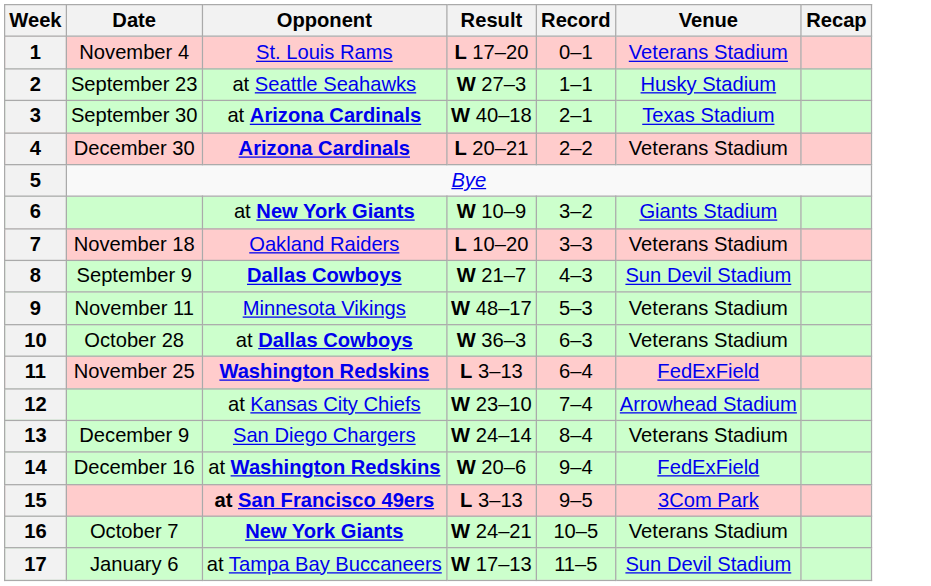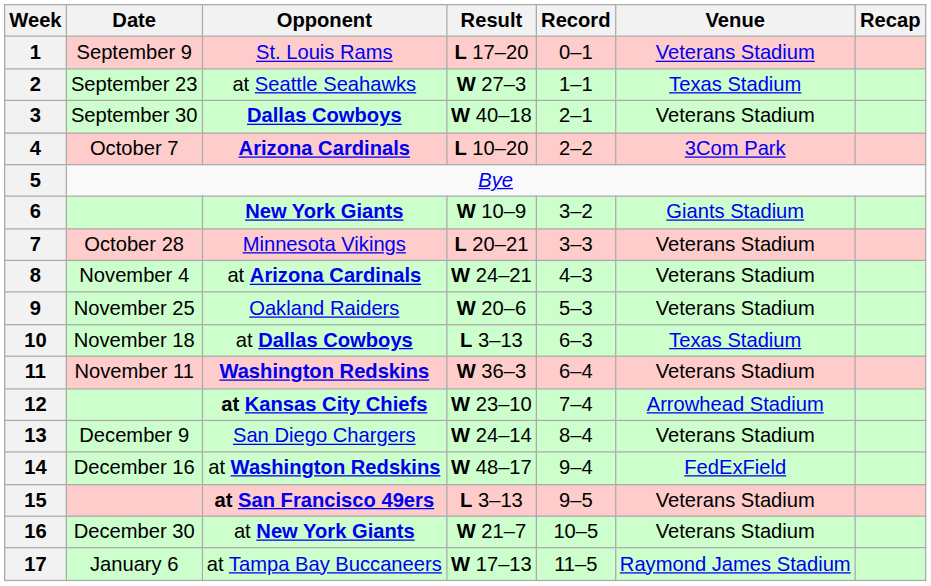(134, 52) November 4 -> (134, 52) September 9
(708, 84) Husky Stadium -> (735, 84) Texas Stadium
(324, 116) at Arizona Cardinals -> (324, 116) Dallas Cowboys
(708, 116) Texas Stadium -> (735, 116) Veterans Stadium
(134, 148) December 30 -> (134, 148) October 7
(491, 148) L 20–21 -> (491, 148) L 10–20
(708, 148) Veterans Stadium -> (735, 148) 3Com Park
(324, 212) at New York Giants -> (324, 212) New York Giants
(134, 244) November 18 -> (134, 244) October 28
(324, 244) Oakland Raiders -> (324, 244) Minnesota Vikings
(491, 244) L 10–20 -> (491, 244) L 20–21
(134, 276) September 9 -> (134, 276) November 4
(324, 276) Dallas Cowboys -> (324, 276) at Arizona Cardinals
(491, 276) W 21–7 -> (491, 276) W 24–21
(708, 276) Sun Devil Stadium -> (735, 276) Veterans Stadium
(134, 308) November 11 -> (134, 308) November 25
(324, 308) Minnesota Vikings -> (324, 308) Oakland Raiders
(491, 308) W 48–17 -> (491, 308) W 20–6
(134, 340) October 28 -> (134, 340) November 18
(491, 340) W 36–3 -> (491, 340) L 3–13
(708, 340) Veterans Stadium -> (735, 340) Texas Stadium
(134, 372) November 25 -> (134, 372) November 11
(491, 372) L 3–13 -> (491, 372) W 36–3
(708, 372) FedExField -> (735, 372) Veterans Stadium
(324, 404) normal -> (324, 404) bold
(491, 468) W 20–6 -> (491, 468) W 48–17
(708, 500) 3Com Park -> (735, 500) Veterans Stadium
(134, 532) October 7 -> (134, 532) December 30
(324, 532) New York Giants -> (324, 532) at New York Giants
(491, 532) W 24–21 -> (491, 532) W 21–7
(708, 564) Sun Devil Stadium -> (735, 564) Raymond James Stadium
